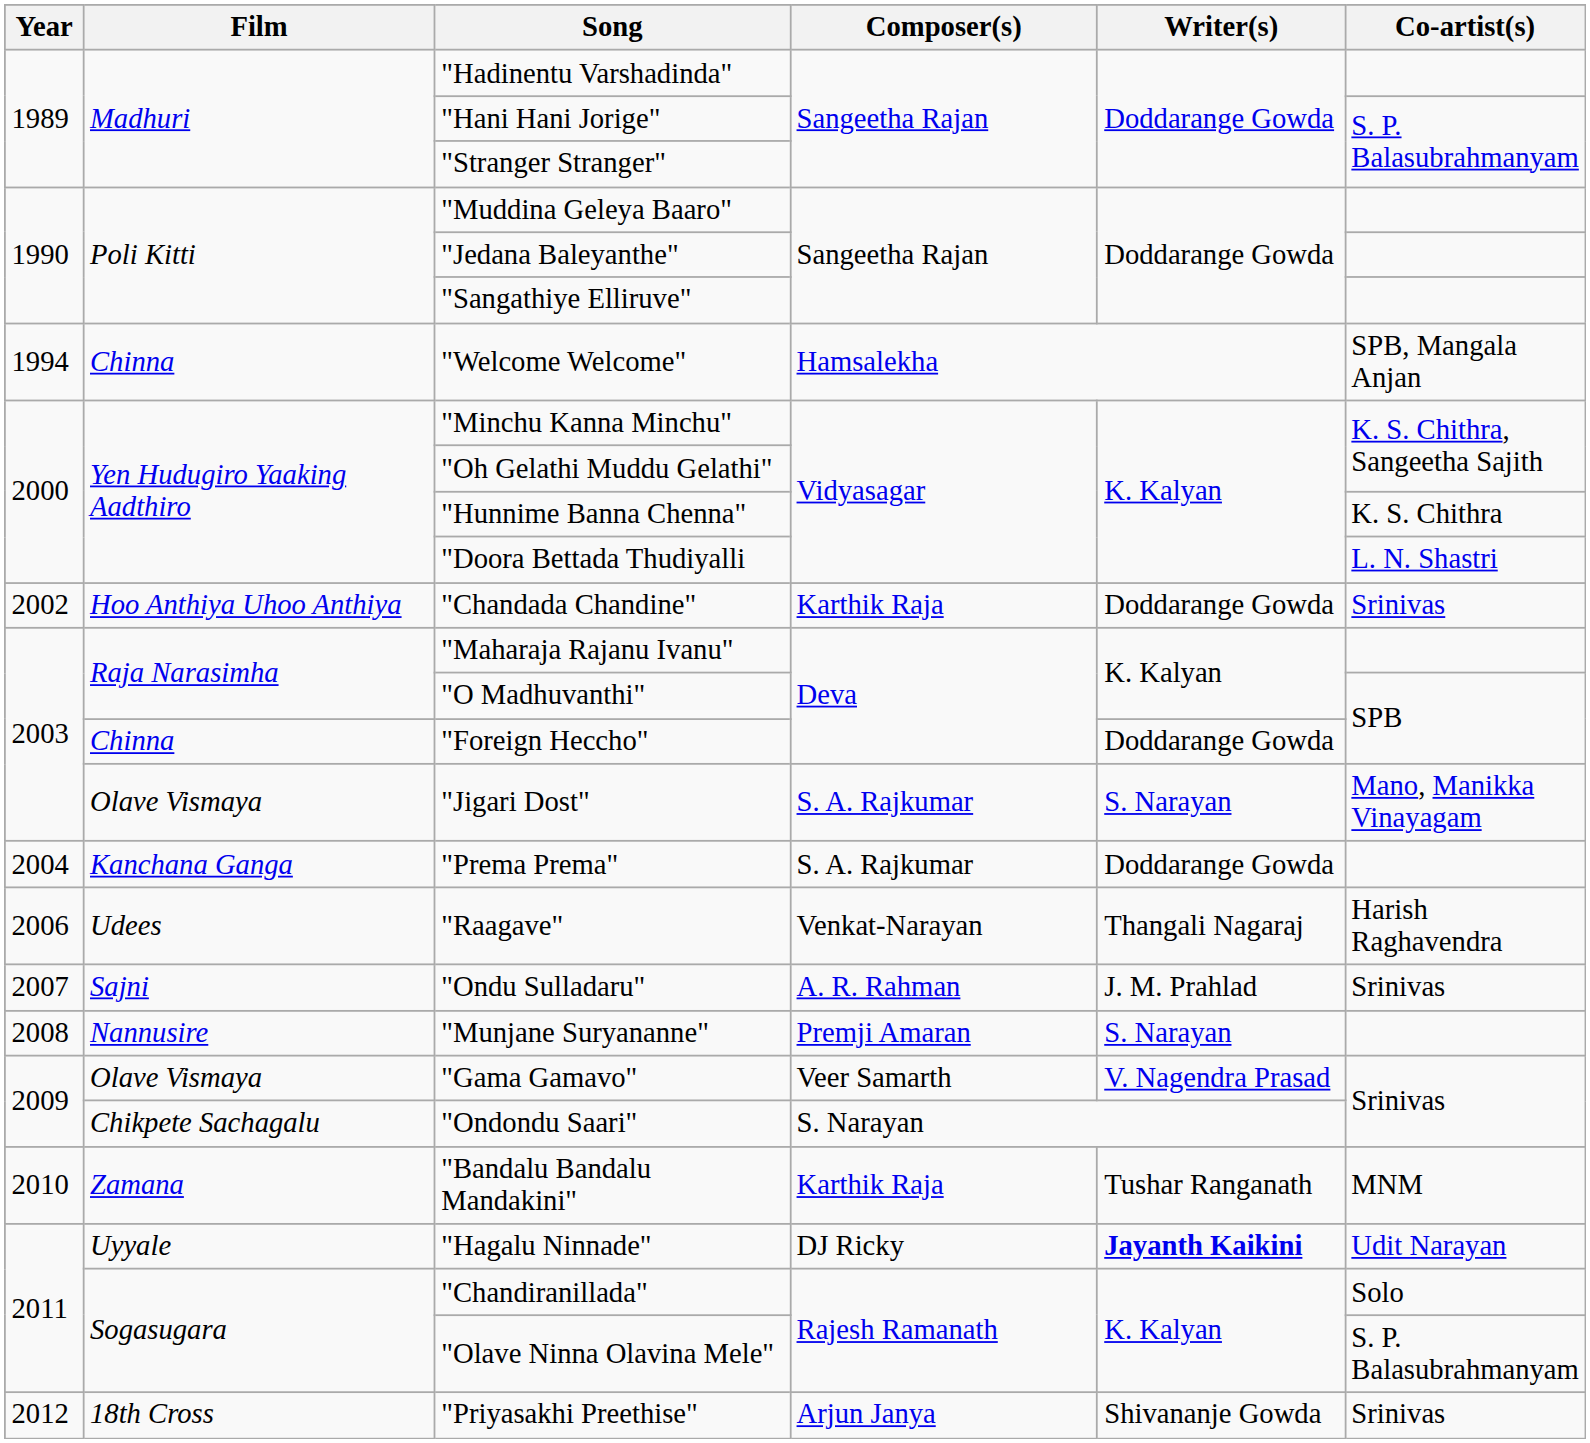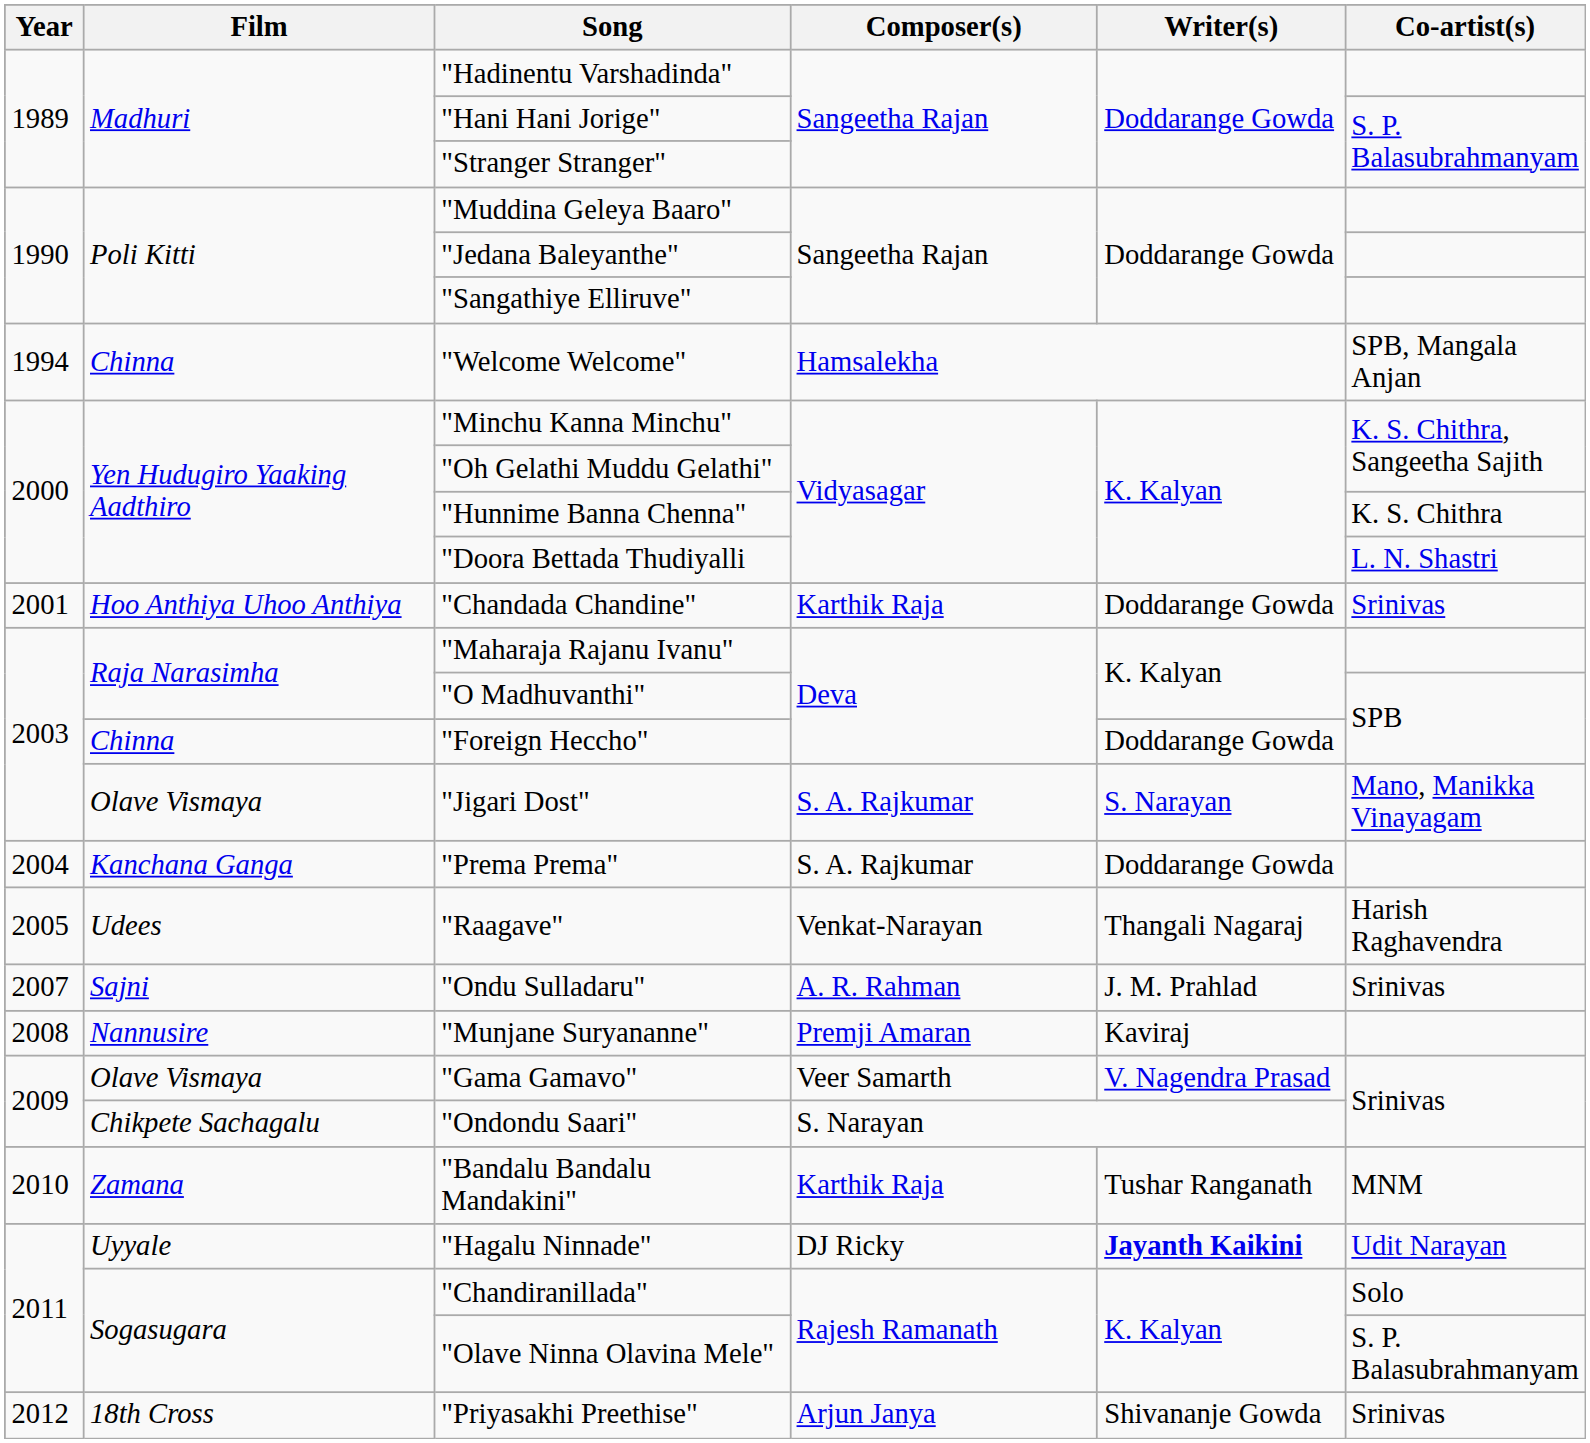(40, 604) 2002 -> (40, 604) 2001
(40, 925) 2006 -> (40, 925) 2005
(1168, 1032) S. Narayan -> (1147, 1032) Kaviraj
